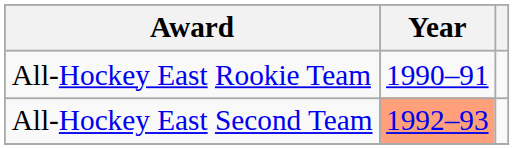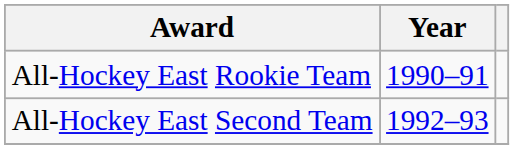(437, 120) lightsalmon background -> (437, 120) no background
